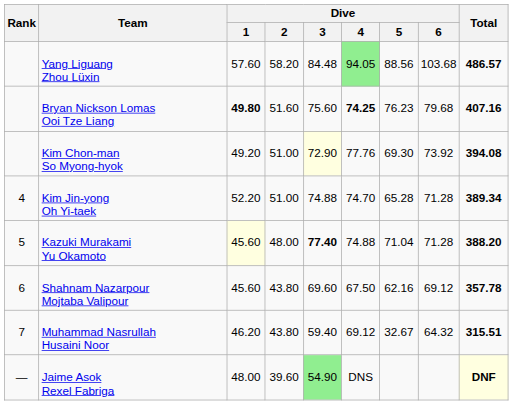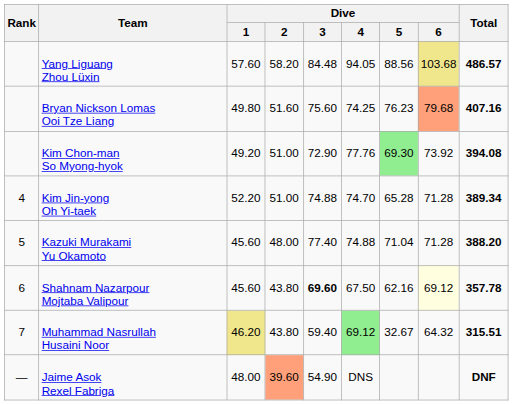(361, 63) lightgreen background -> (361, 63) no background
(439, 63) no background -> (439, 63) khaki background
(246, 108) bold -> (246, 108) normal
(361, 108) bold -> (361, 108) normal
(439, 108) no background -> (439, 108) lightsalmon background
(322, 153) lightyellow background -> (322, 153) no background
(399, 153) no background -> (399, 153) lightgreen background
(246, 243) lightyellow background -> (246, 243) no background
(322, 243) bold -> (322, 243) normal
(322, 287) normal -> (322, 287) bold
(439, 287) no background -> (439, 287) lightyellow background
(246, 332) no background -> (246, 332) khaki background
(361, 332) no background -> (361, 332) lightgreen background
(284, 377) no background -> (284, 377) lightsalmon background
(322, 377) lightgreen background -> (322, 377) no background
(484, 377) lightyellow background -> (484, 377) no background
